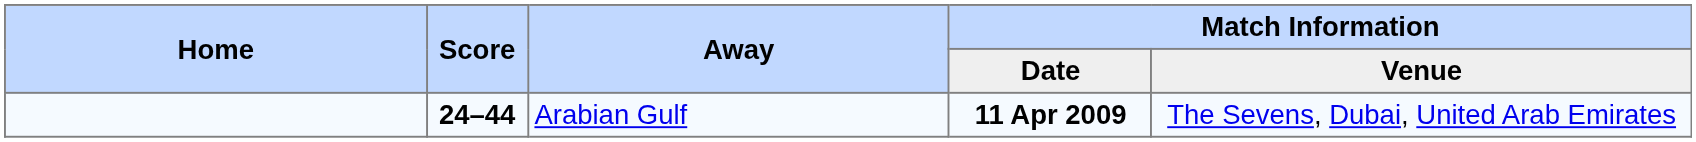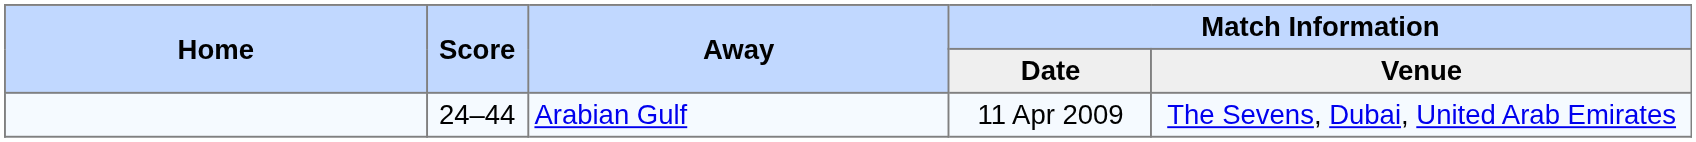(477, 115) bold -> (477, 115) normal
(1051, 115) bold -> (1051, 115) normal
